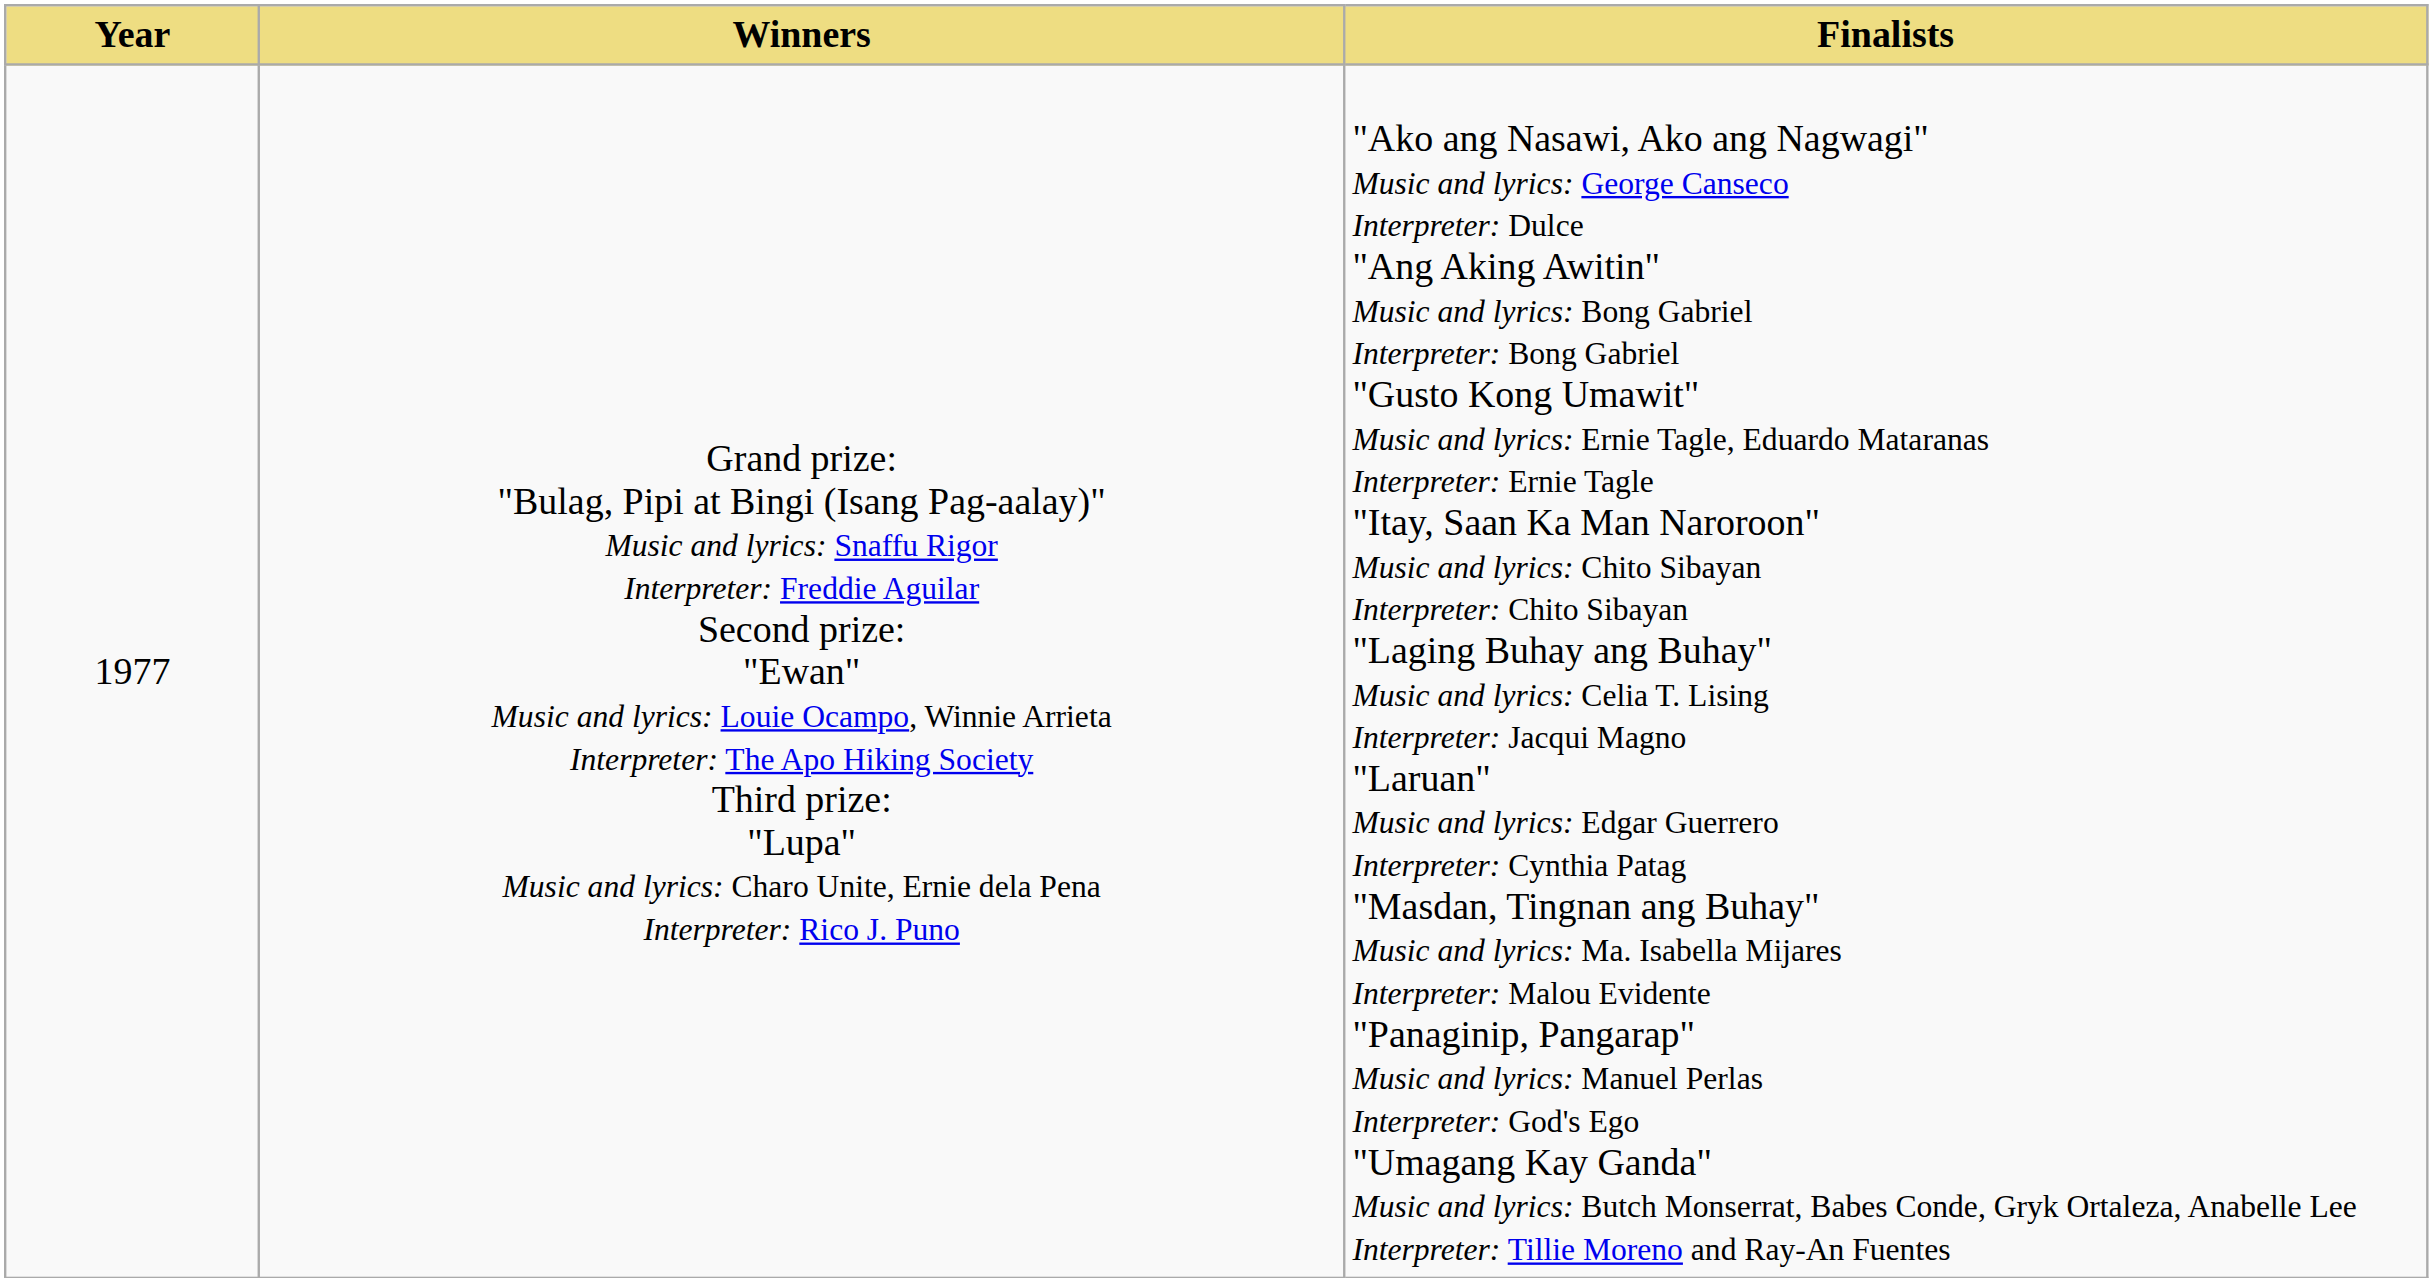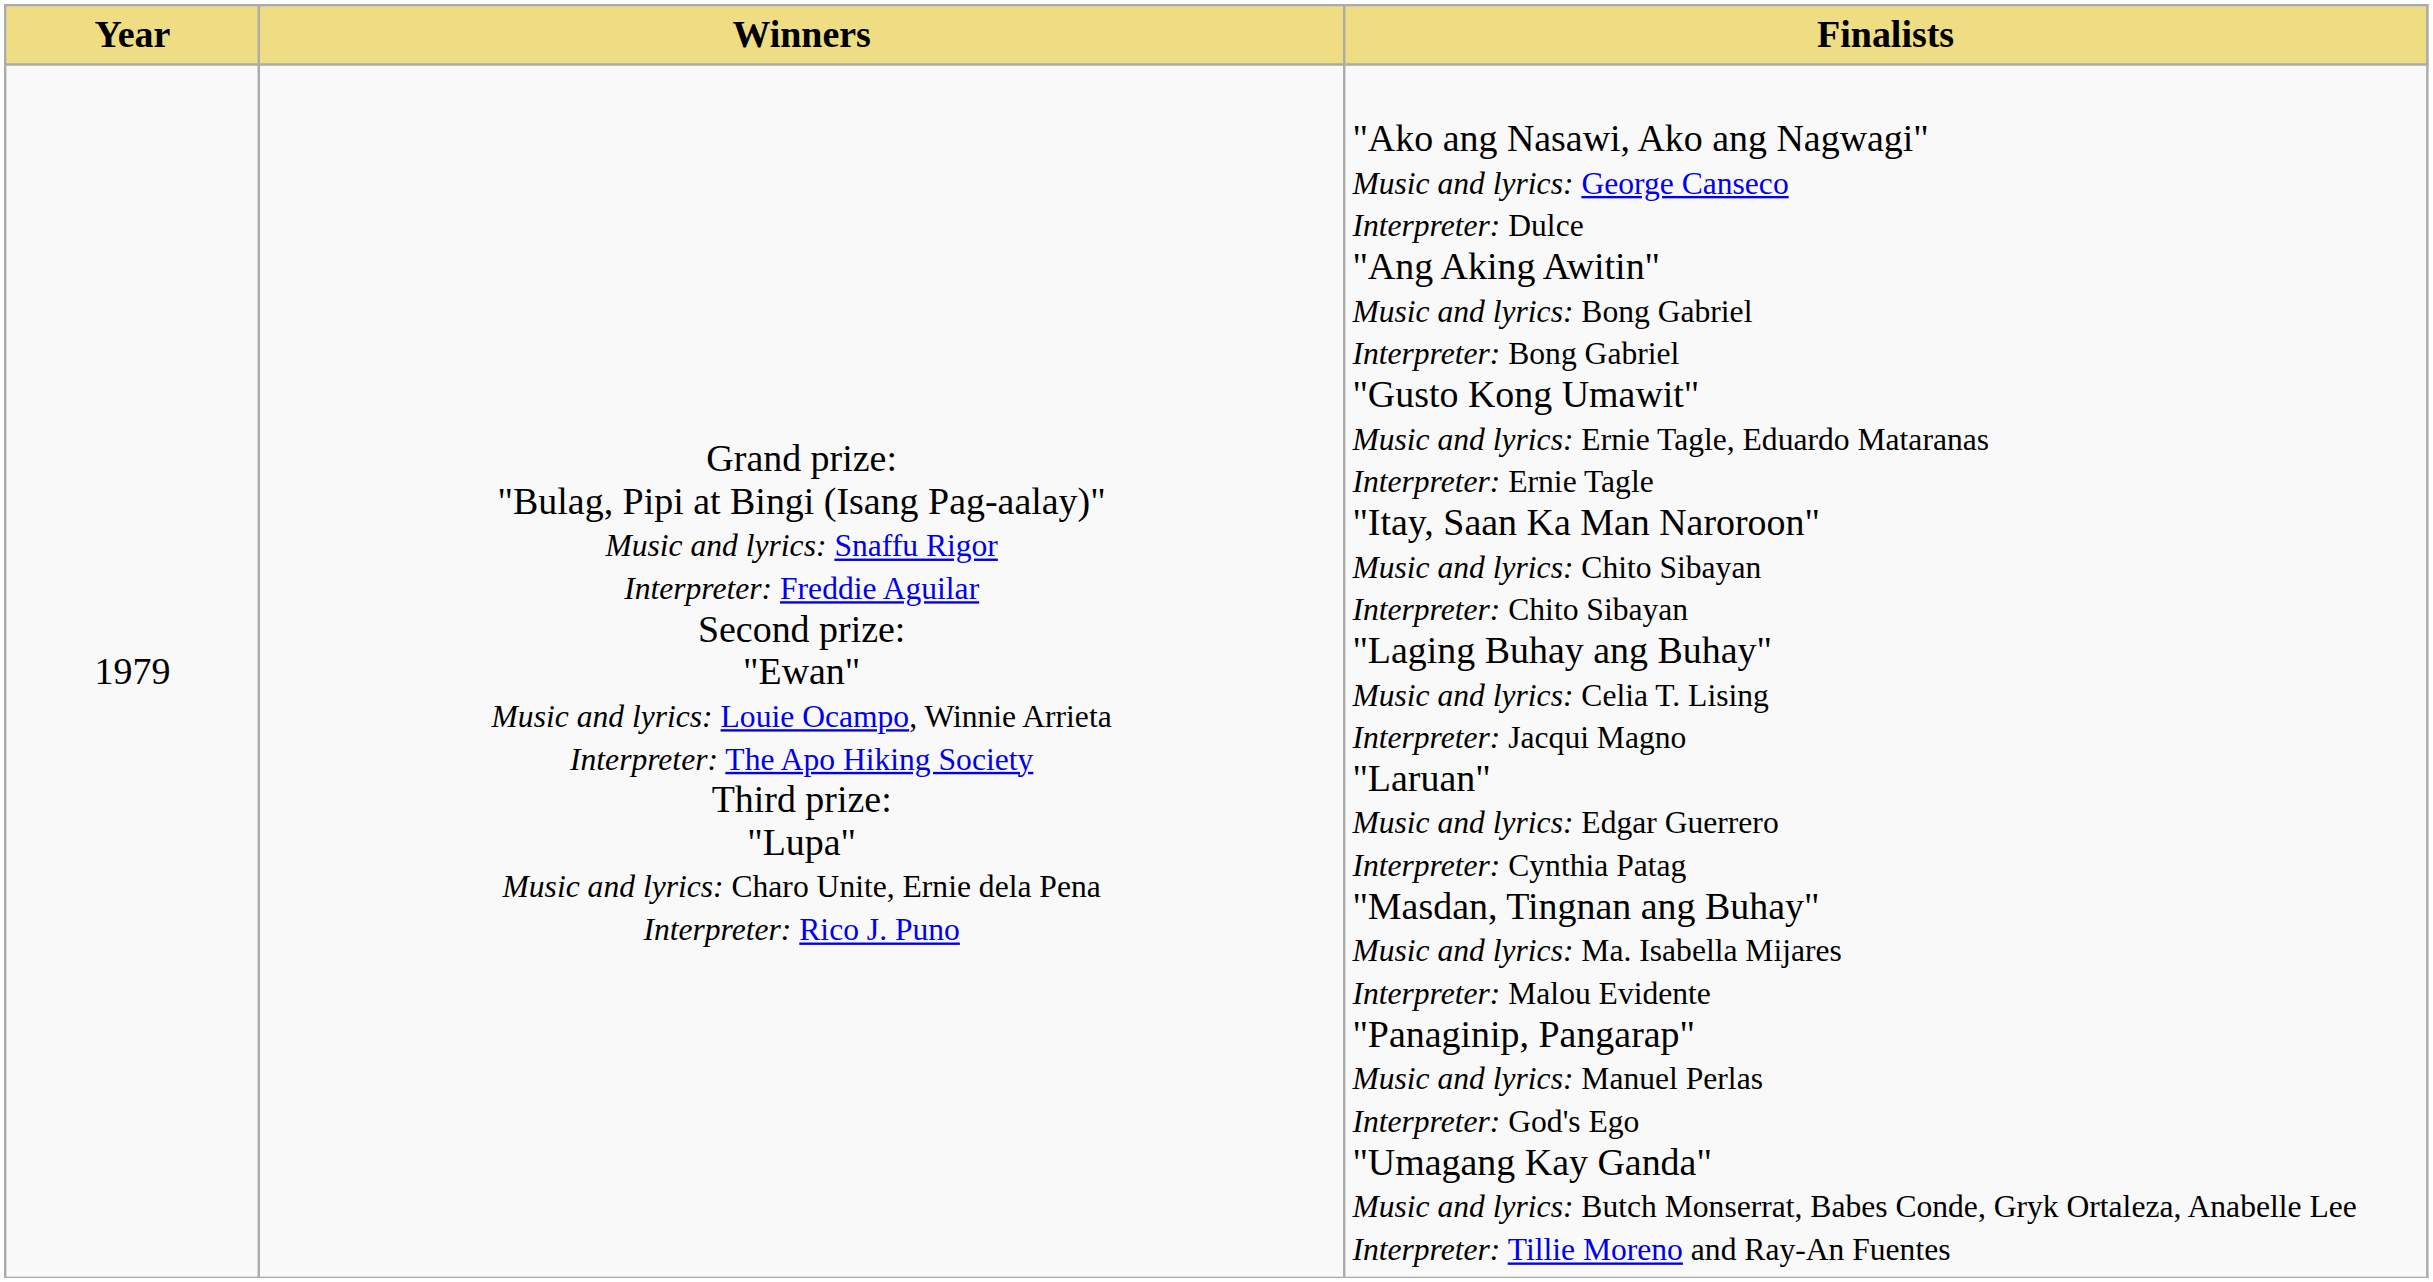(132, 670) 1977 -> (132, 670) 1979
